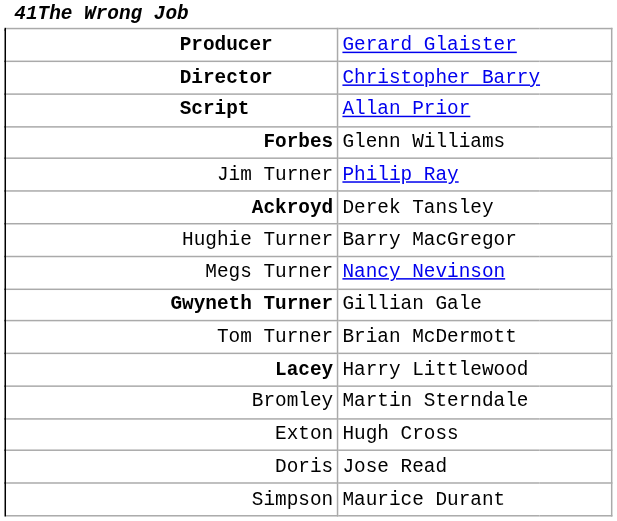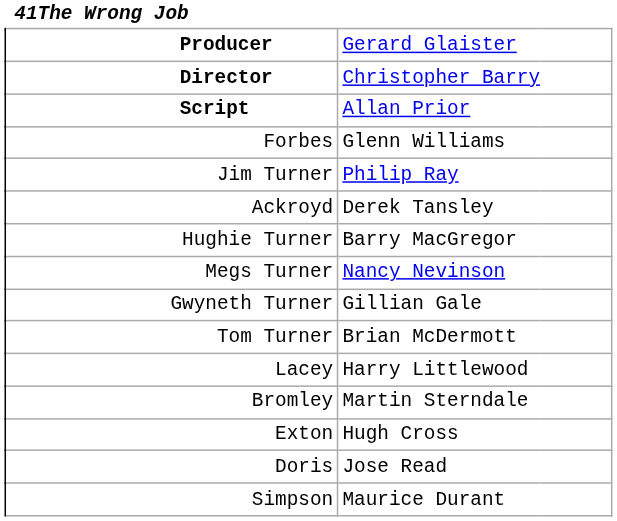(298, 142) bold -> (298, 142) normal
(293, 207) bold -> (293, 207) normal
(252, 304) bold -> (252, 304) normal
(304, 369) bold -> (304, 369) normal
